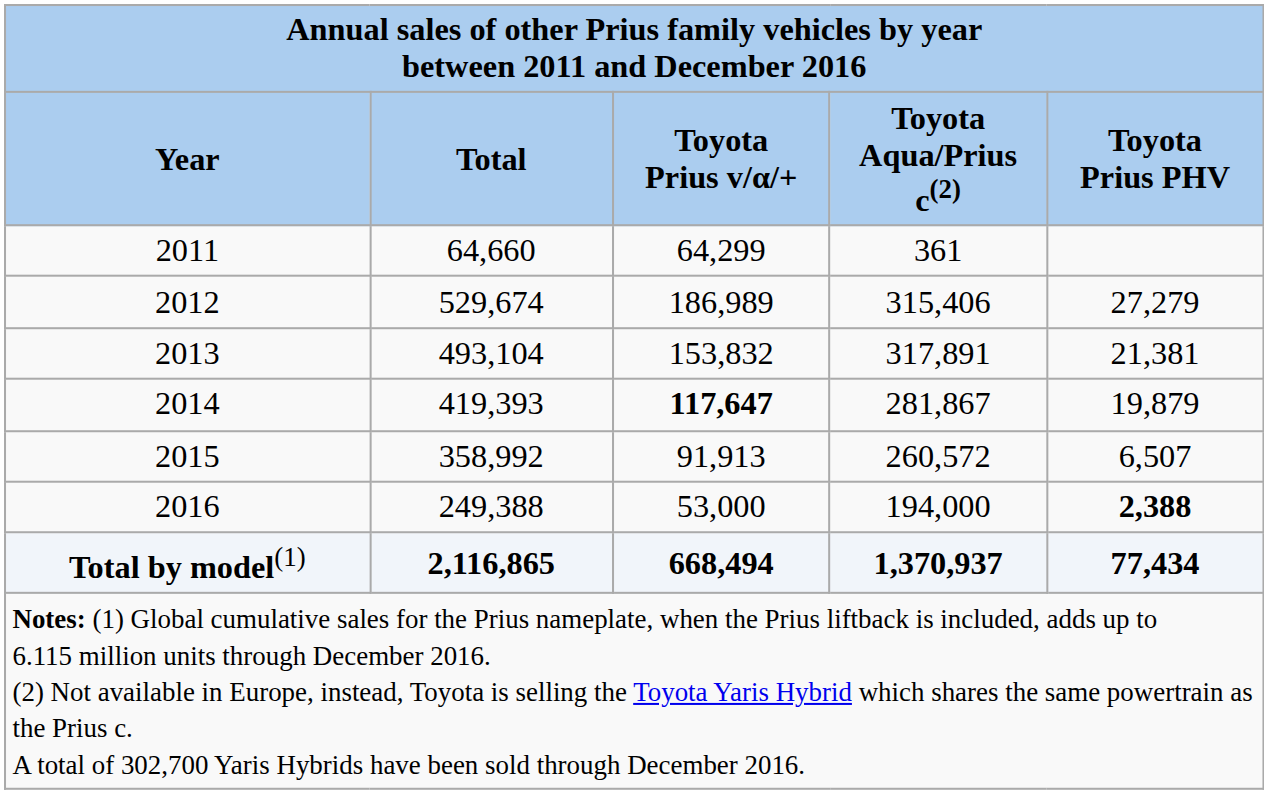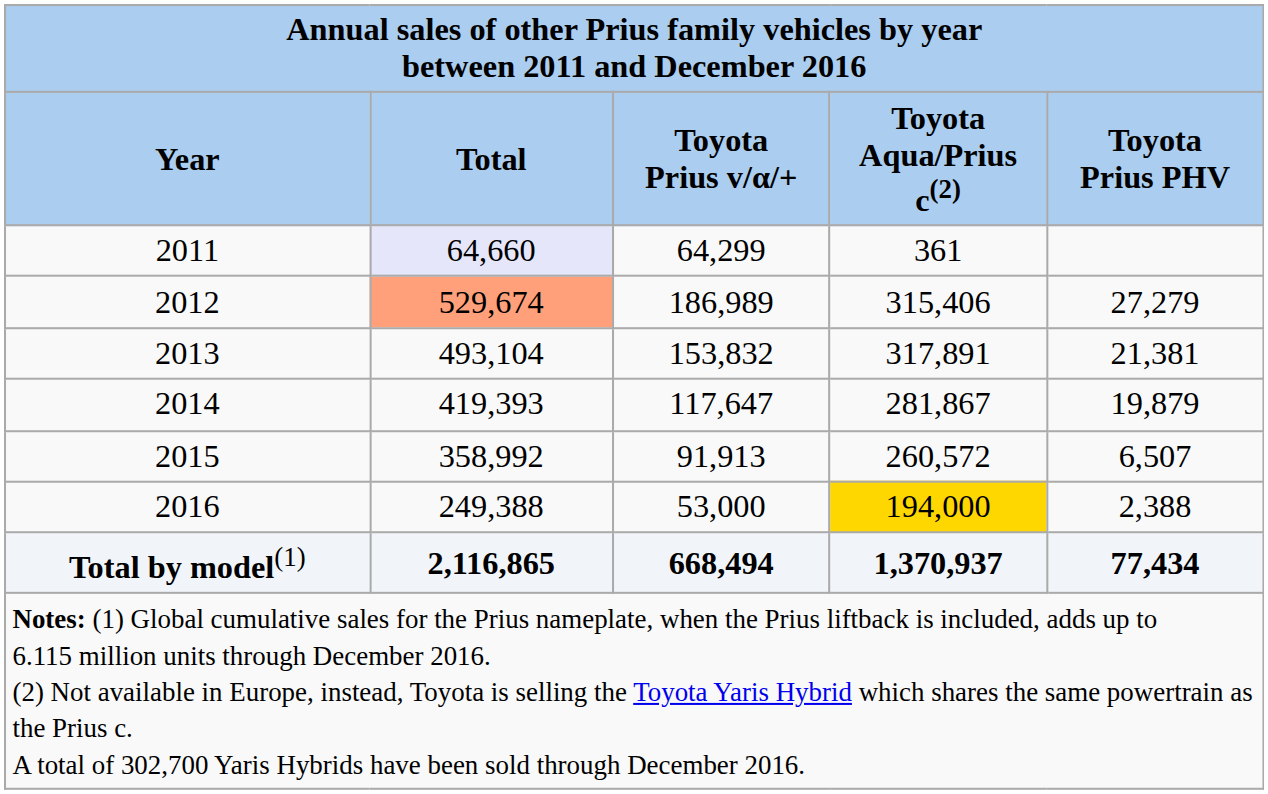(491, 250) no background -> (491, 250) lavender background
(491, 301) no background -> (491, 301) lightsalmon background
(721, 404) bold -> (721, 404) normal
(938, 506) no background -> (938, 506) gold background
(1155, 506) bold -> (1155, 506) normal
